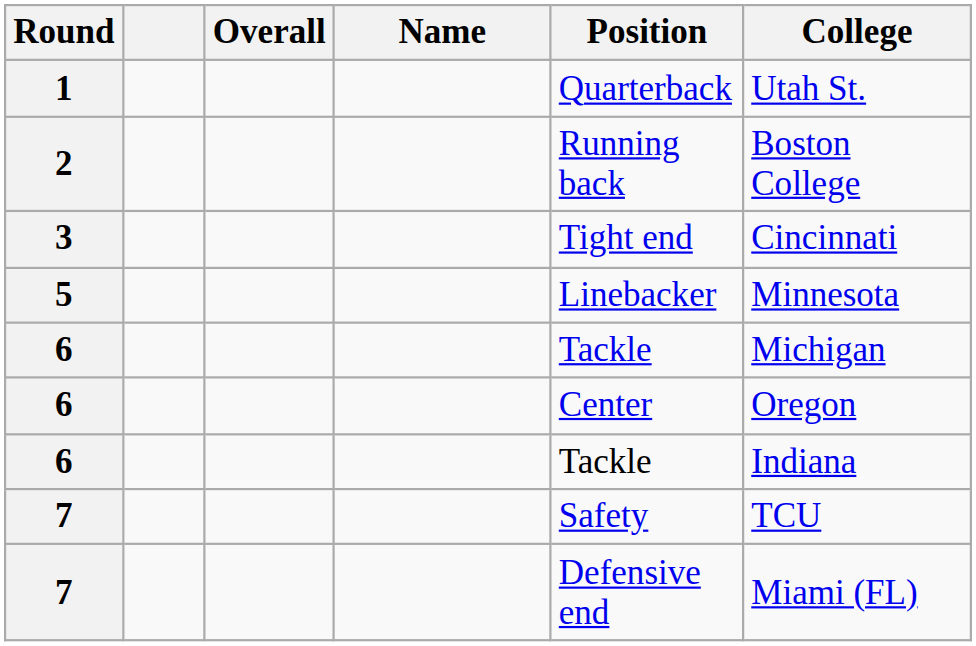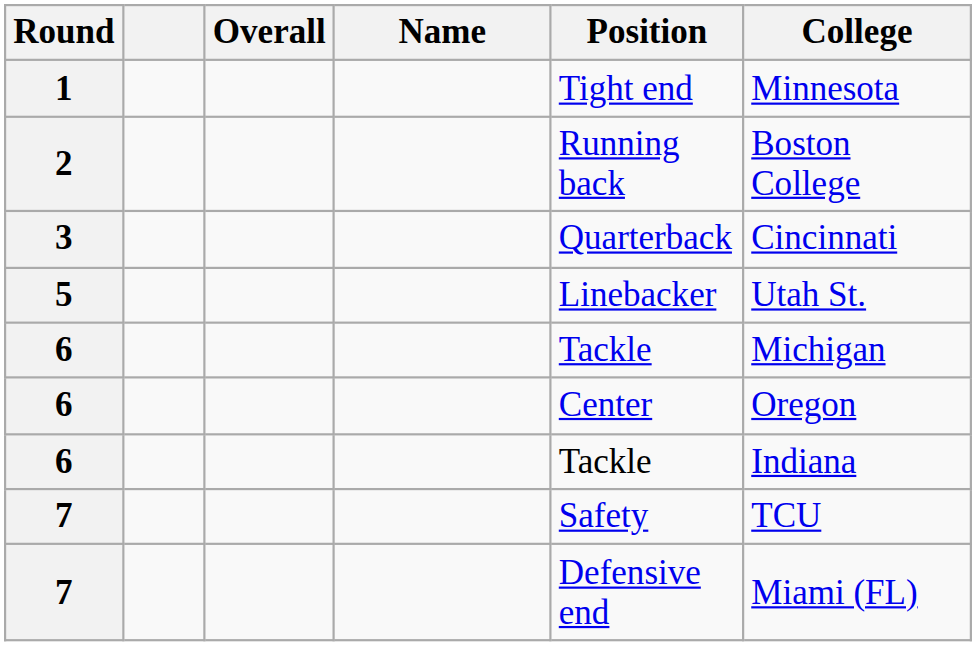(645, 87) Quarterback -> (626, 87) Tight end
(809, 87) Utah St. -> (825, 87) Minnesota
(626, 238) Tight end -> (645, 238) Quarterback
(825, 293) Minnesota -> (809, 293) Utah St.
